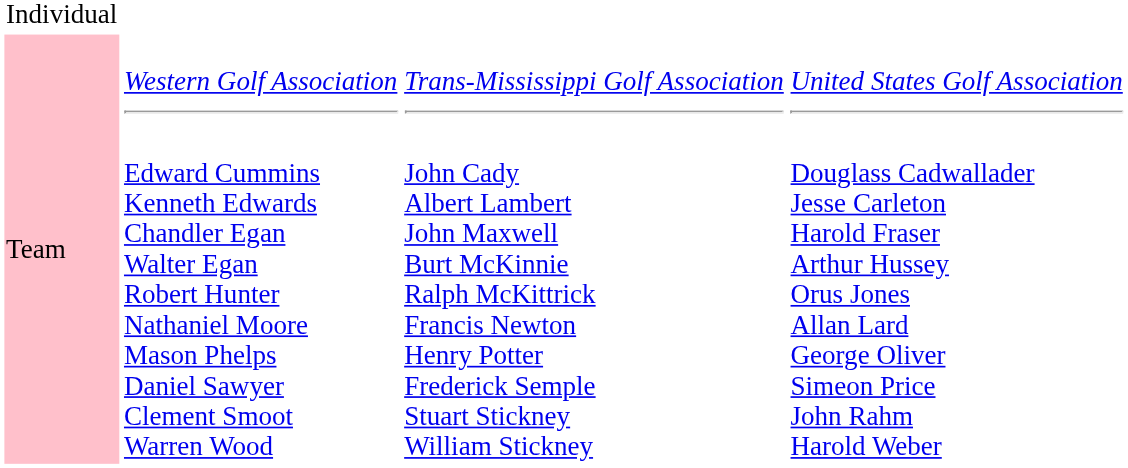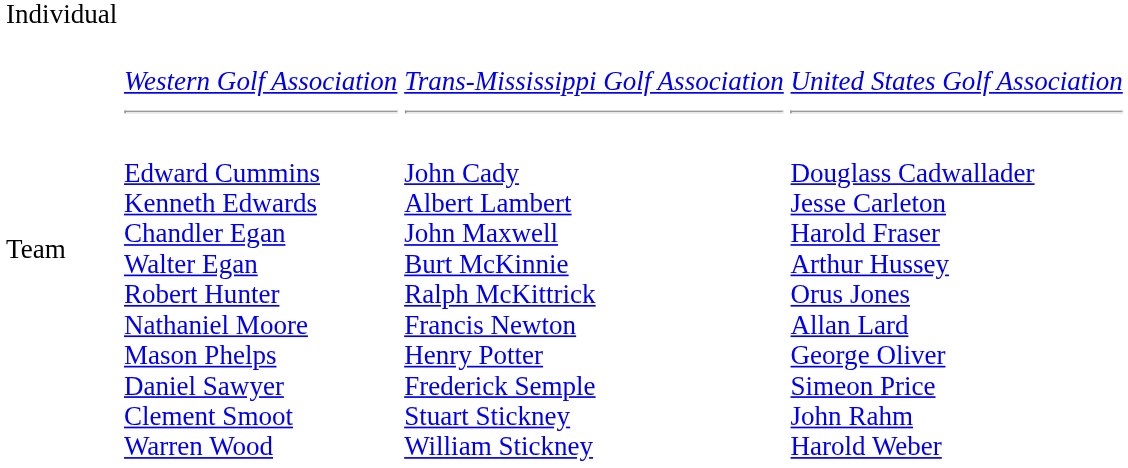(36, 248) pink background -> (36, 248) no background
